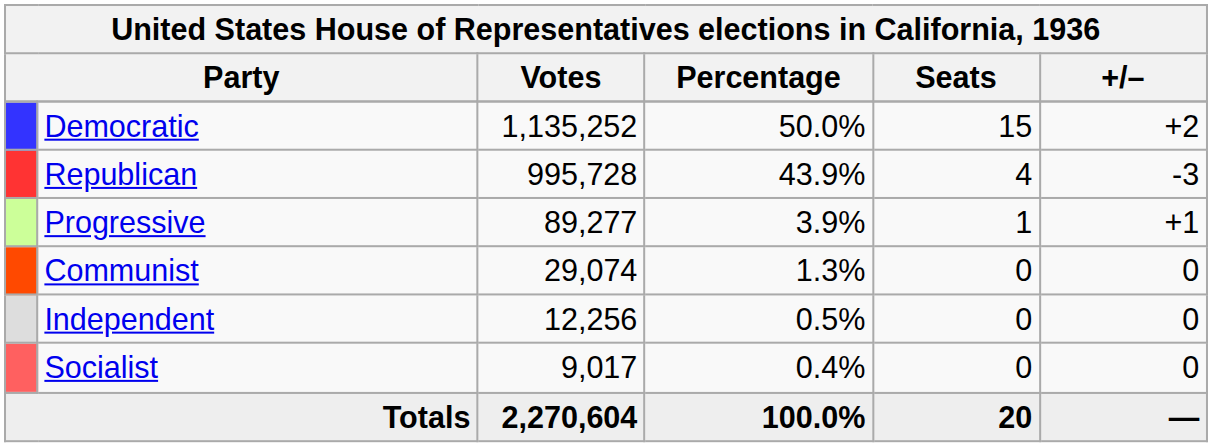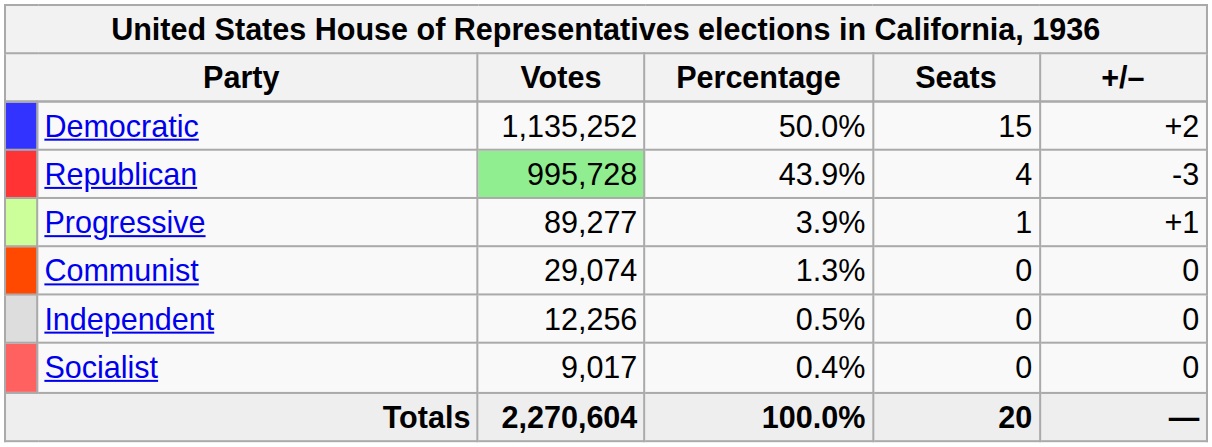(582, 174) no background -> (582, 174) lightgreen background
